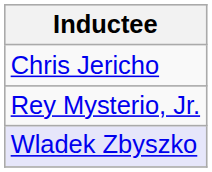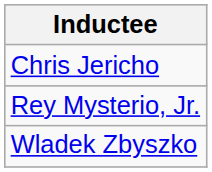(104, 145) lavender background -> (104, 145) no background
